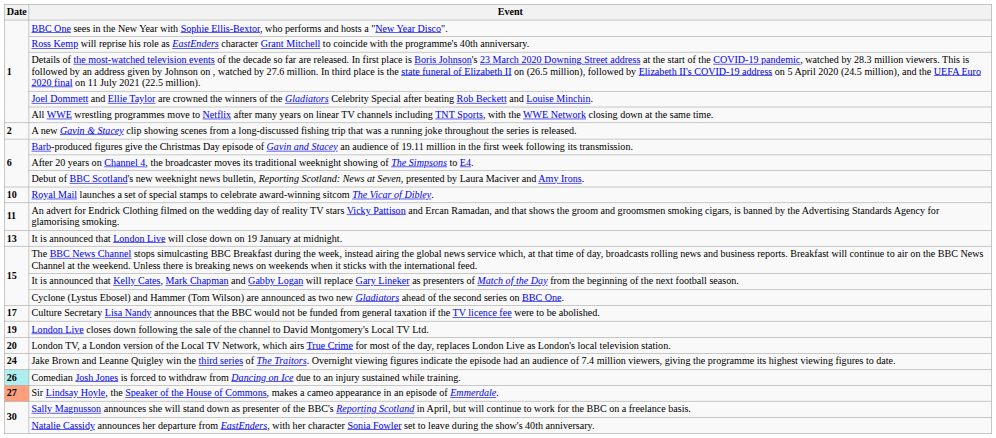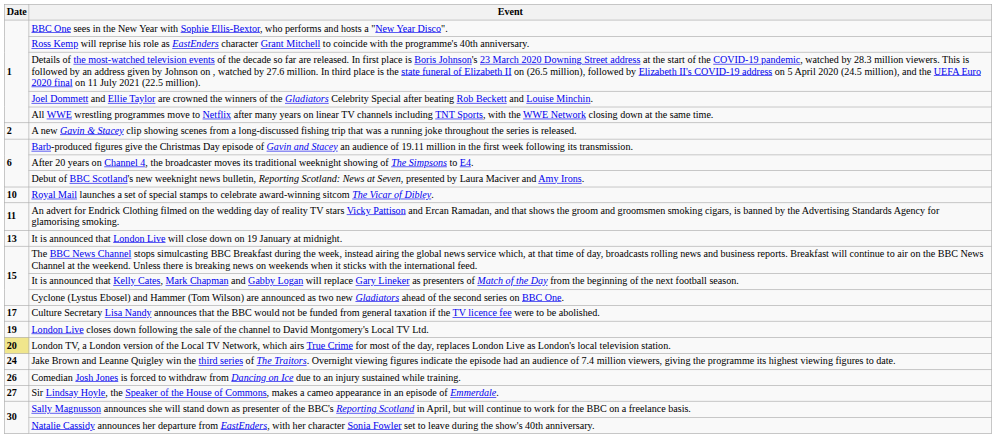(12, 345) no background -> (12, 345) khaki background
(12, 377) paleturquoise background -> (12, 377) no background
(12, 393) lightsalmon background -> (12, 393) no background
